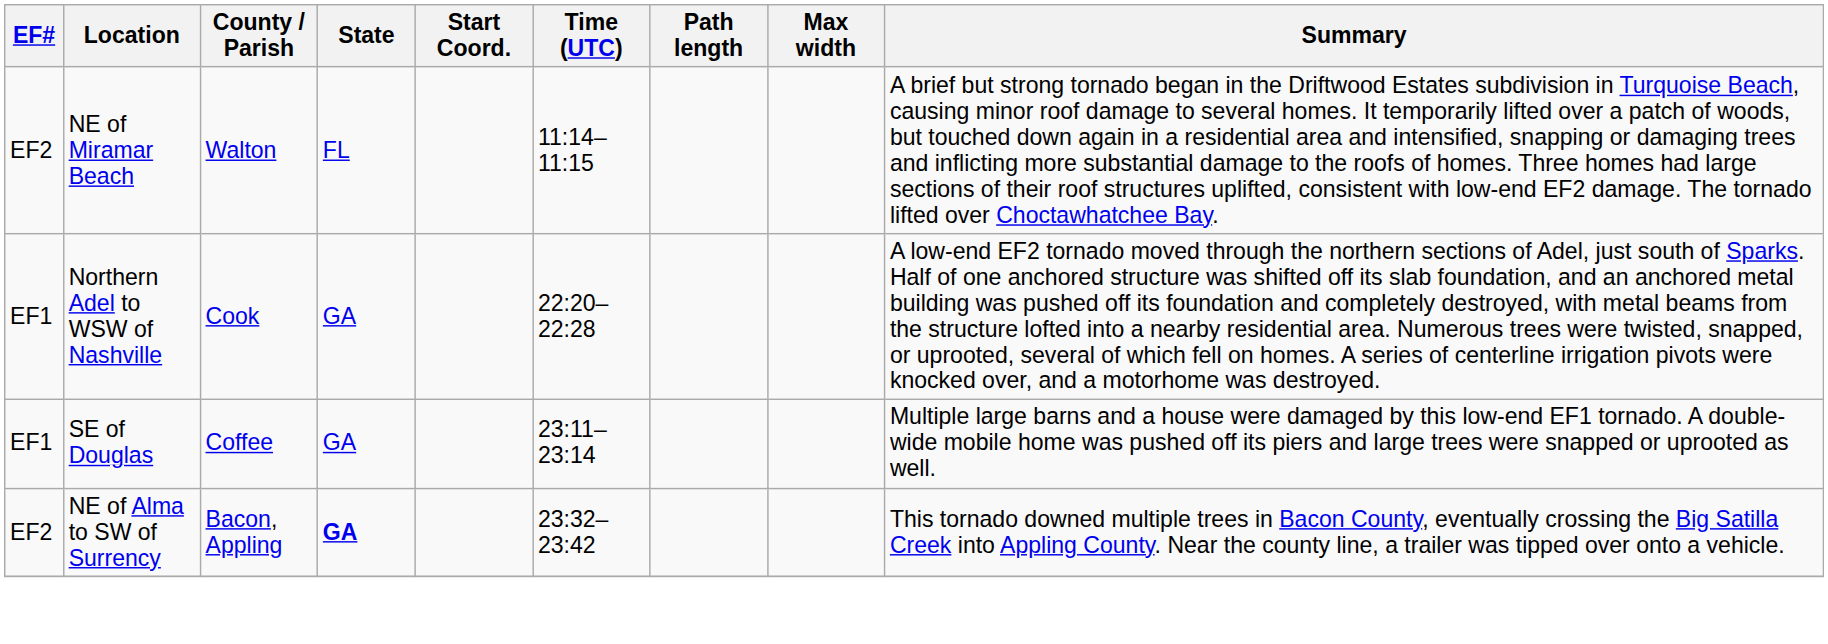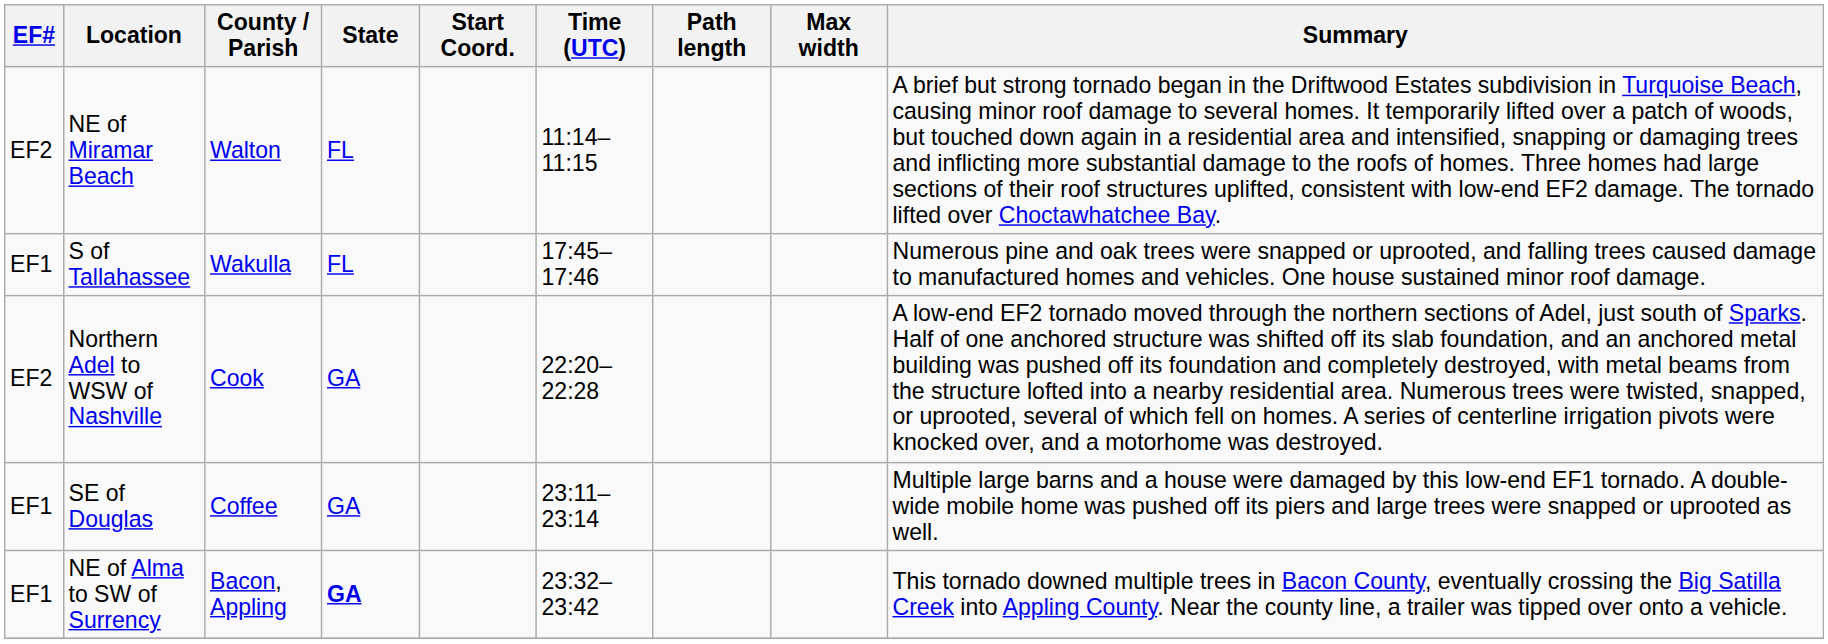+ row: (129, 264)
(31, 316) EF1 -> (31, 378) EF2
(31, 531) EF2 -> (31, 594) EF1
